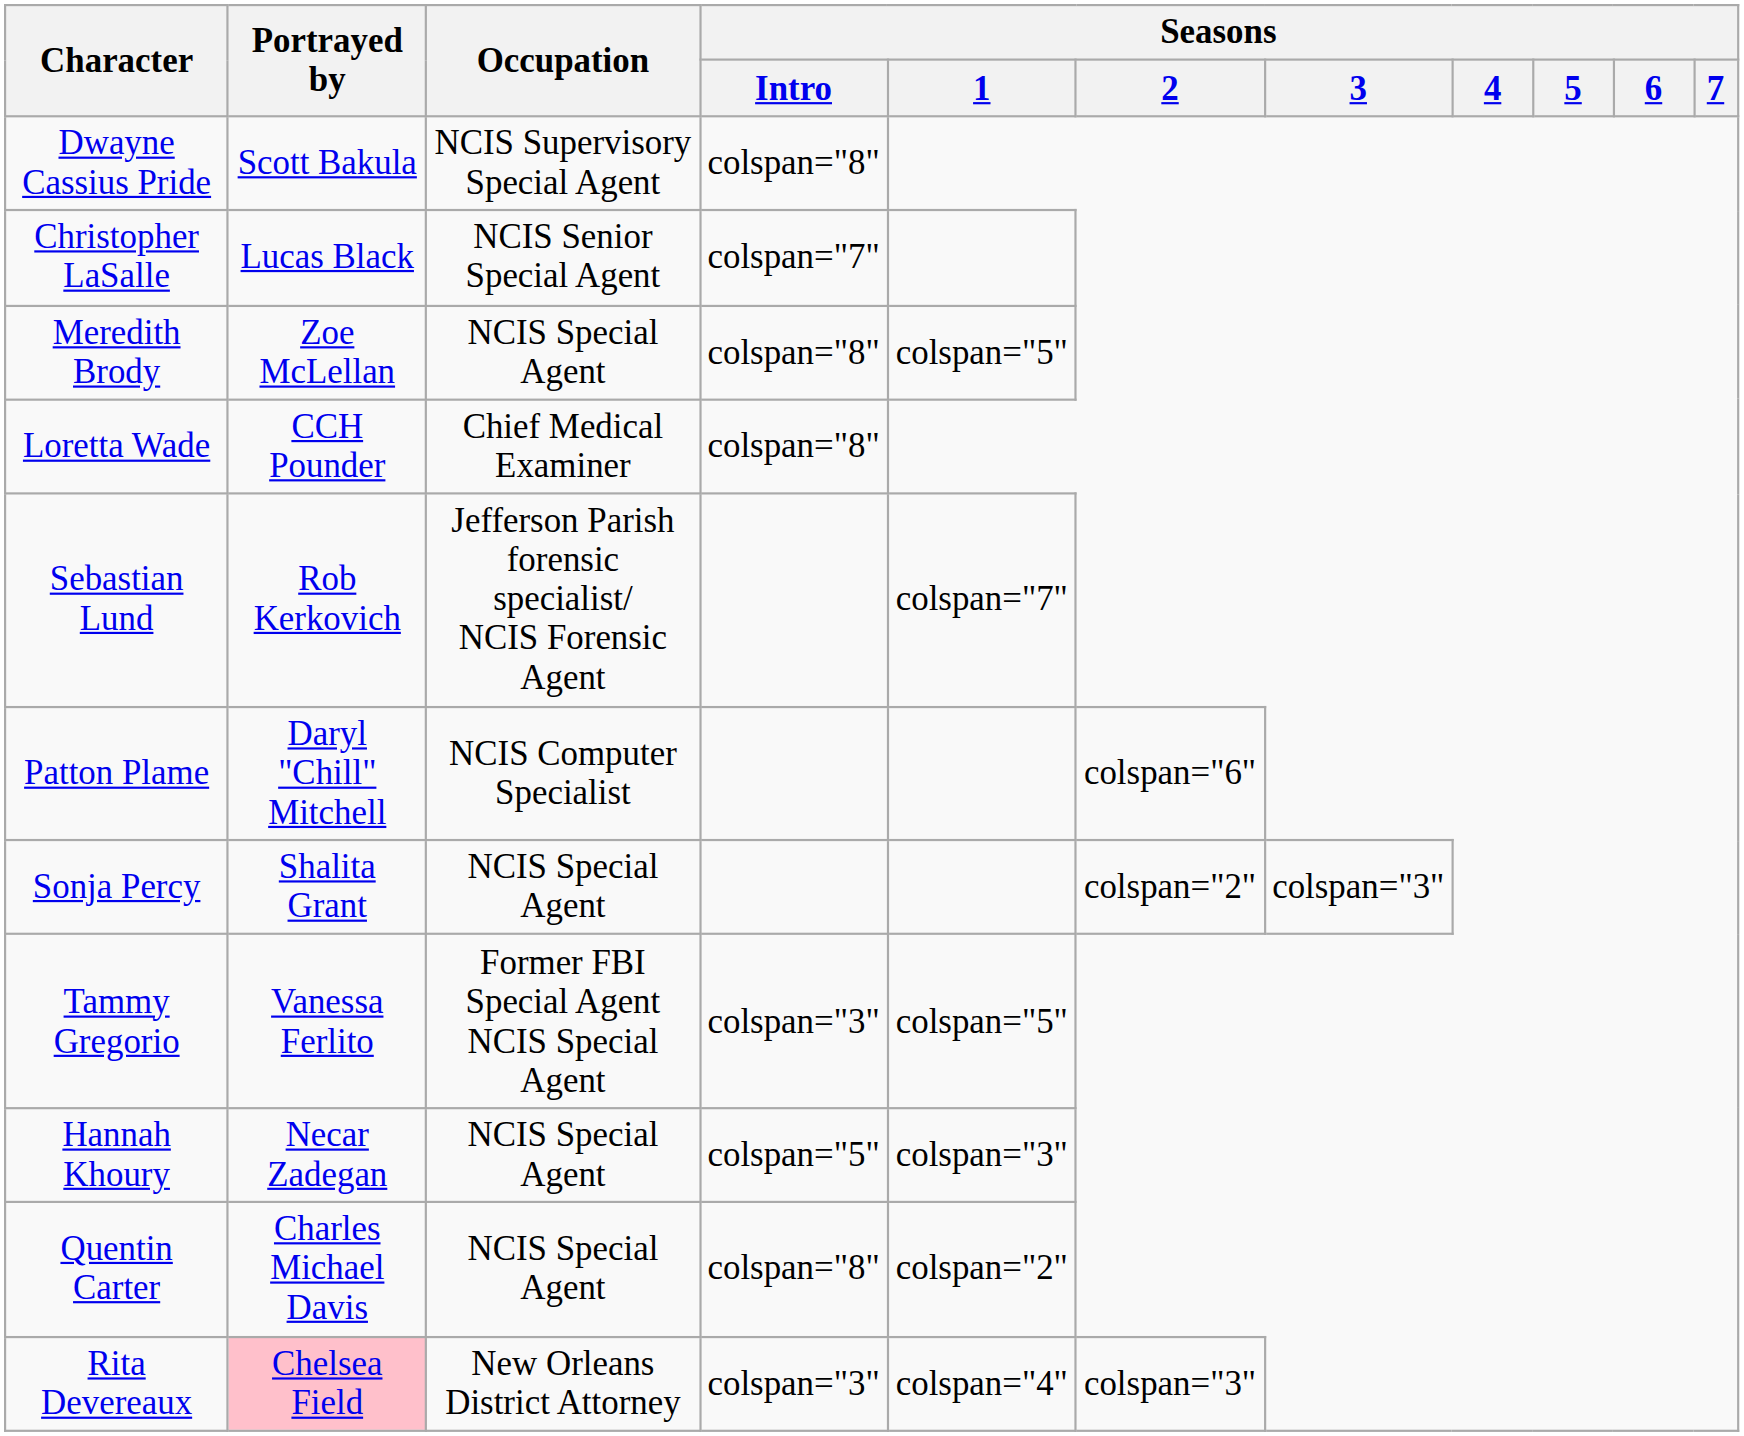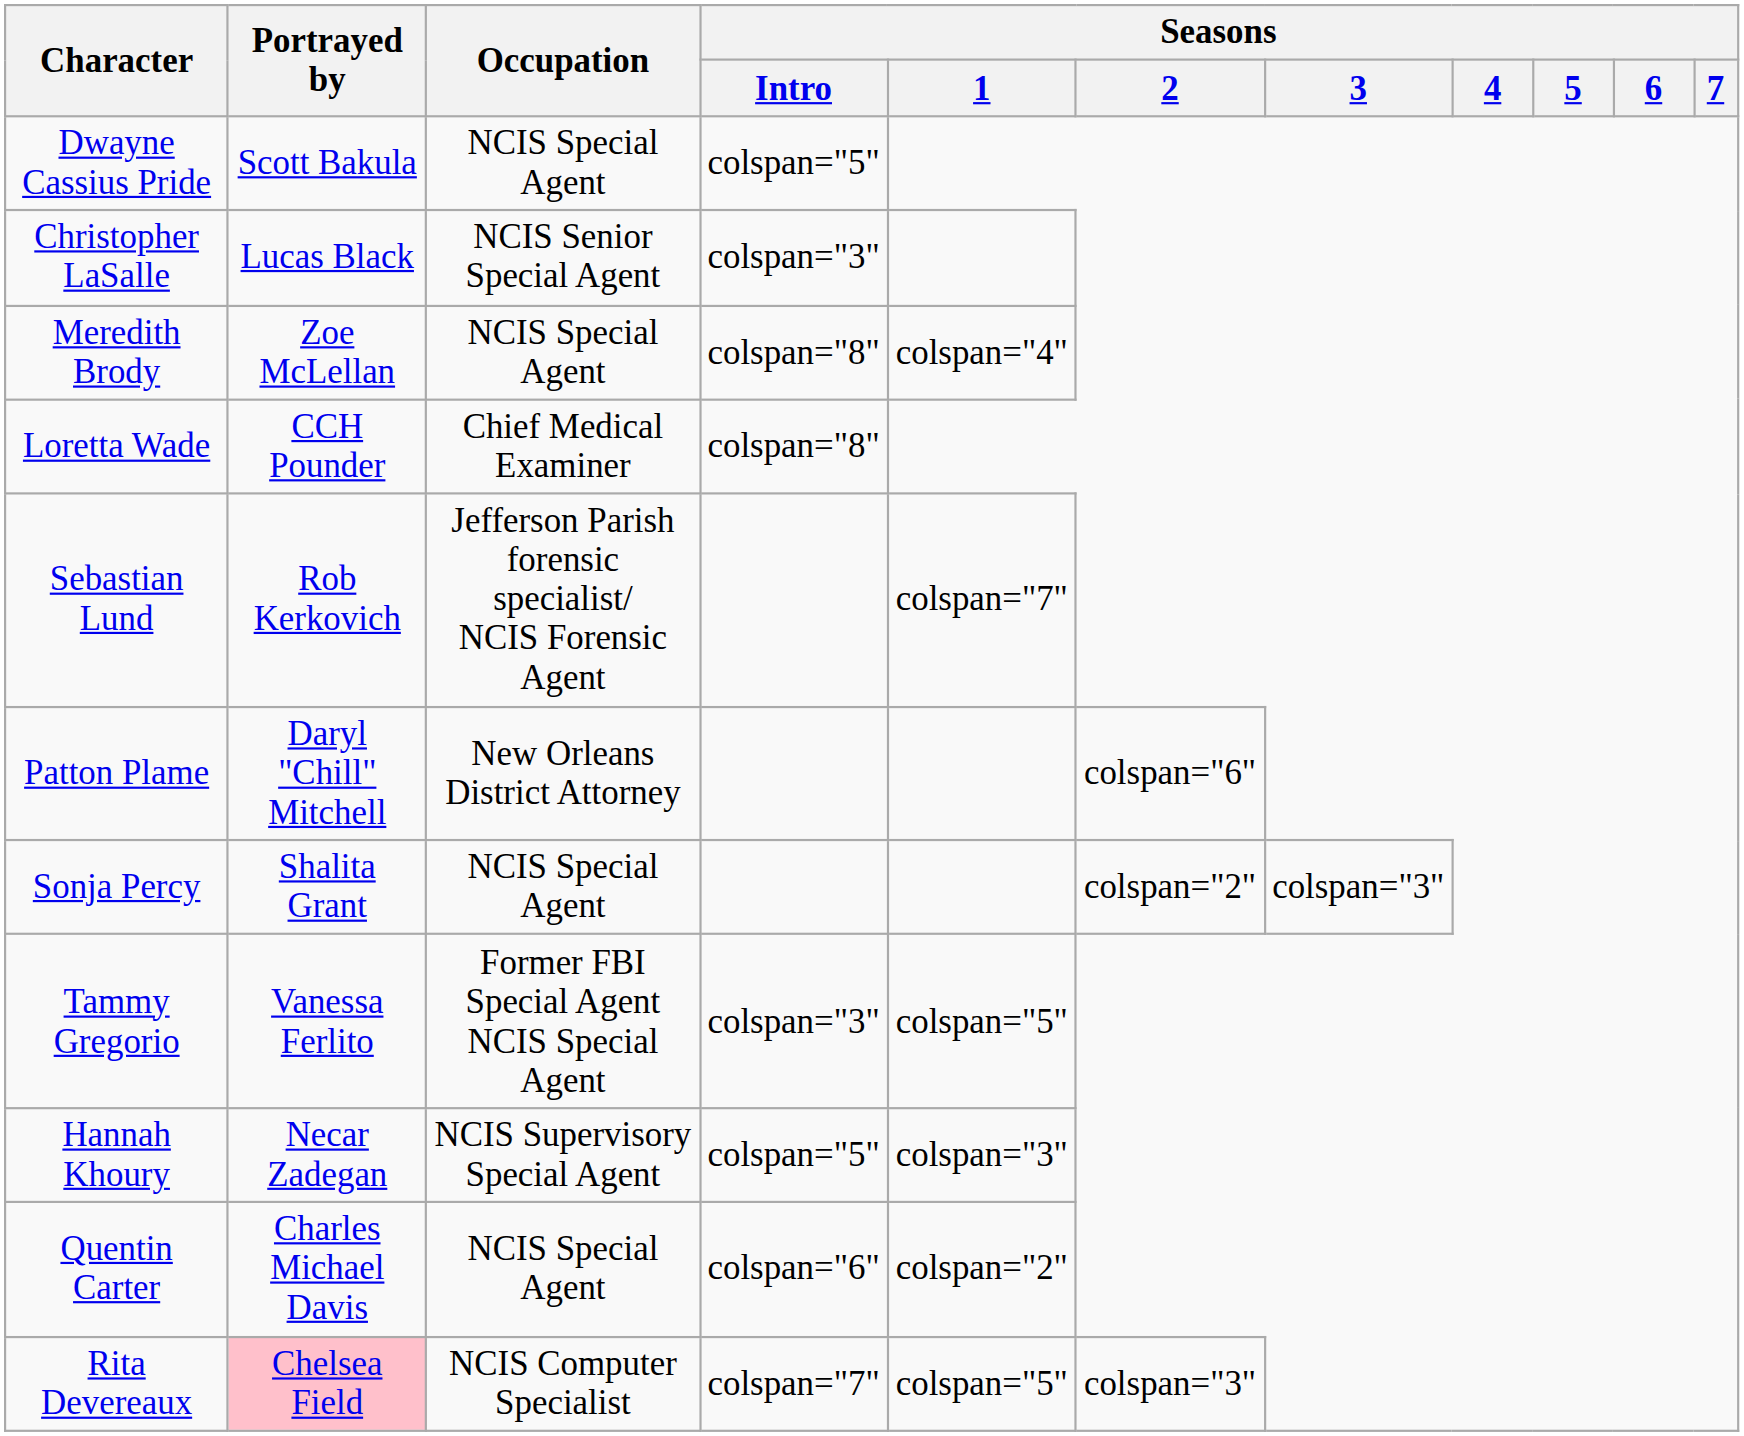(563, 162) NCIS Supervisory Special Agent -> (563, 162) NCIS Special Agent
(794, 162) colspan="8" -> (794, 162) colspan="5"
(794, 256) colspan="7" -> (794, 256) colspan="3"
(982, 351) colspan="5" -> (982, 351) colspan="4"
(563, 772) NCIS Computer Specialist -> (563, 772) New Orleans District Attorney
(563, 1154) NCIS Special Agent -> (563, 1154) NCIS Supervisory Special Agent
(794, 1268) colspan="8" -> (794, 1268) colspan="6"
(563, 1382) New Orleans District Attorney -> (563, 1382) NCIS Computer Specialist
(794, 1382) colspan="3" -> (794, 1382) colspan="7"
(982, 1382) colspan="4" -> (982, 1382) colspan="5"
